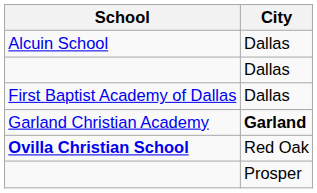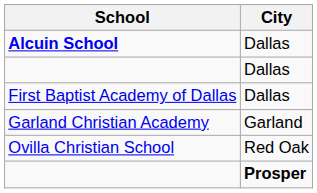(58, 43) normal -> (63, 43) bold
(275, 122) bold -> (273, 122) normal
(99, 148) bold -> (91, 148) normal
(273, 174) normal -> (275, 174) bold
